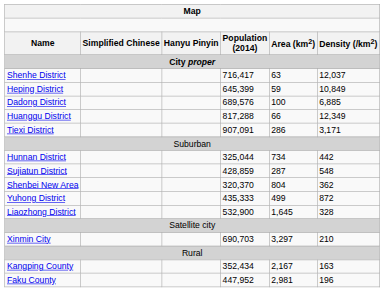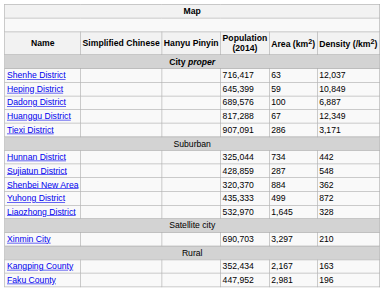(330, 103) 6,885 -> (330, 103) 6,887
(276, 116) 66 -> (276, 116) 67
(278, 185) 804 -> (278, 185) 884
(238, 212) 532,900 -> (238, 212) 532,970
